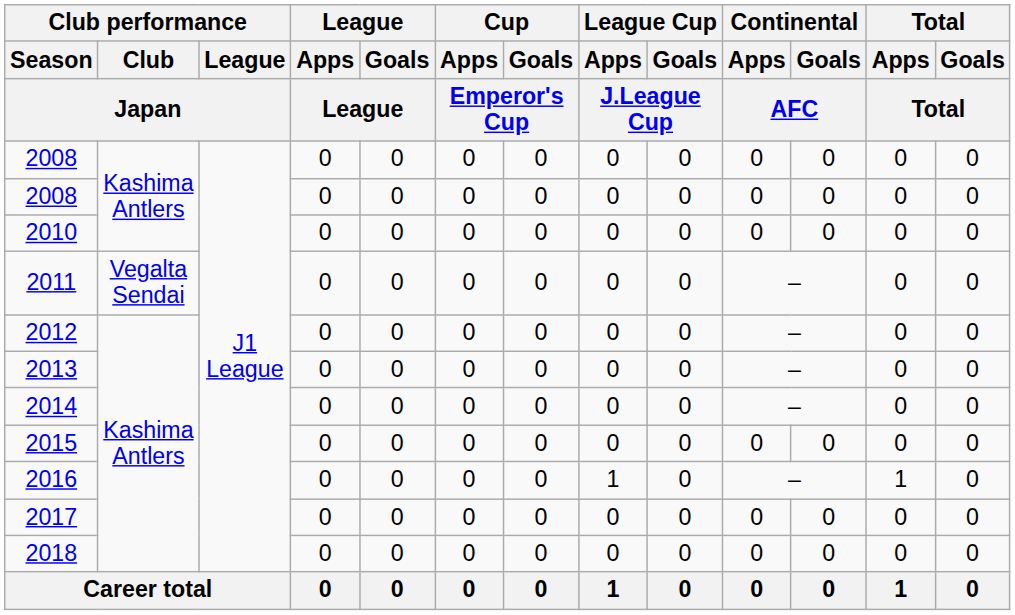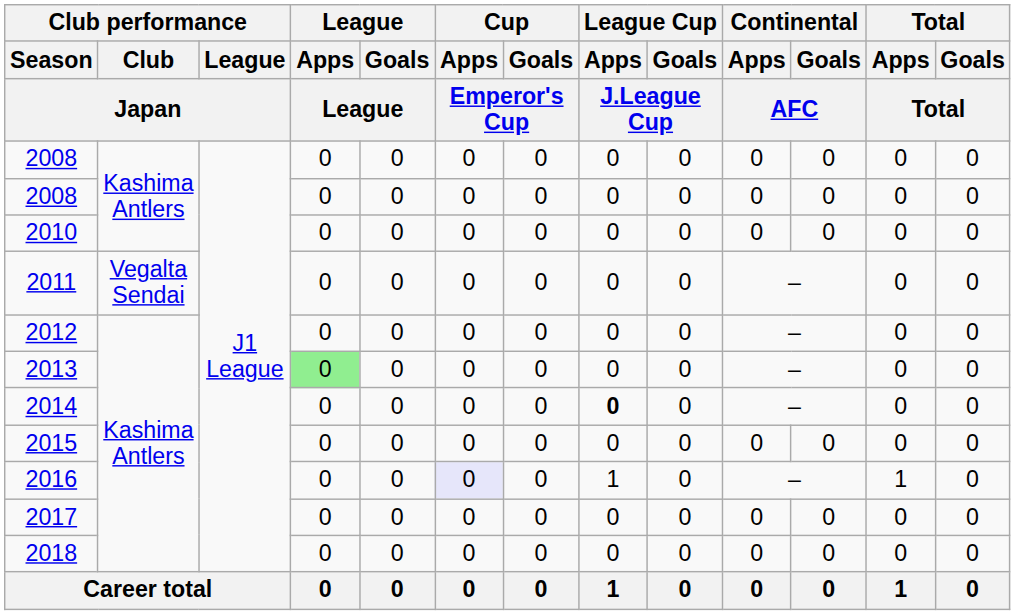(325, 369) no background -> (325, 369) lightgreen background
(613, 406) normal -> (613, 406) bold
(469, 479) no background -> (469, 479) lavender background
